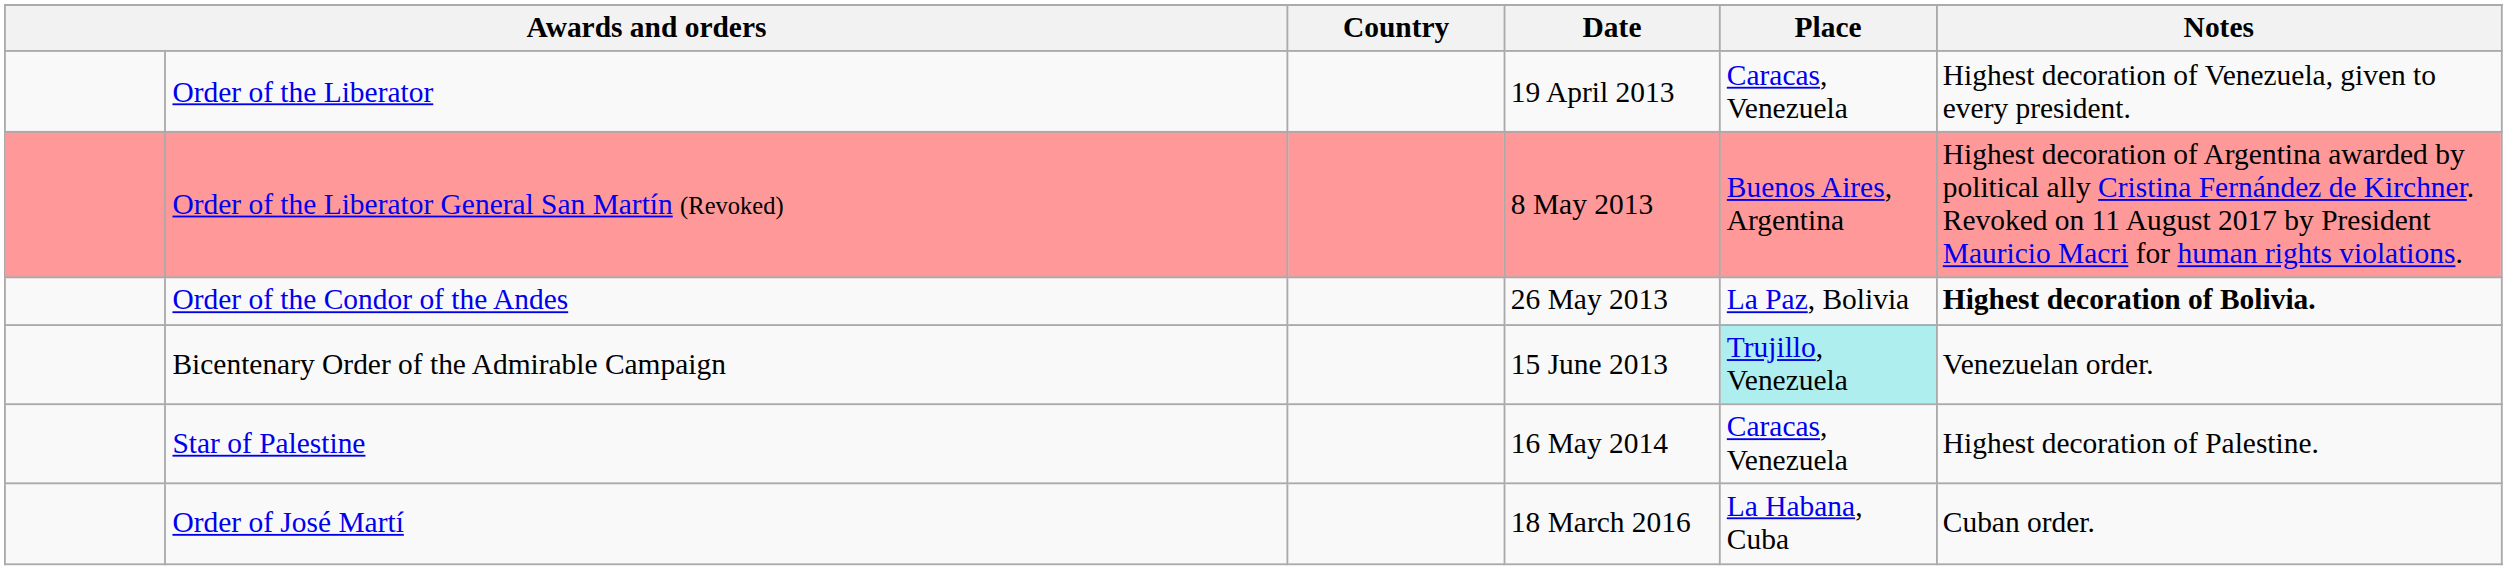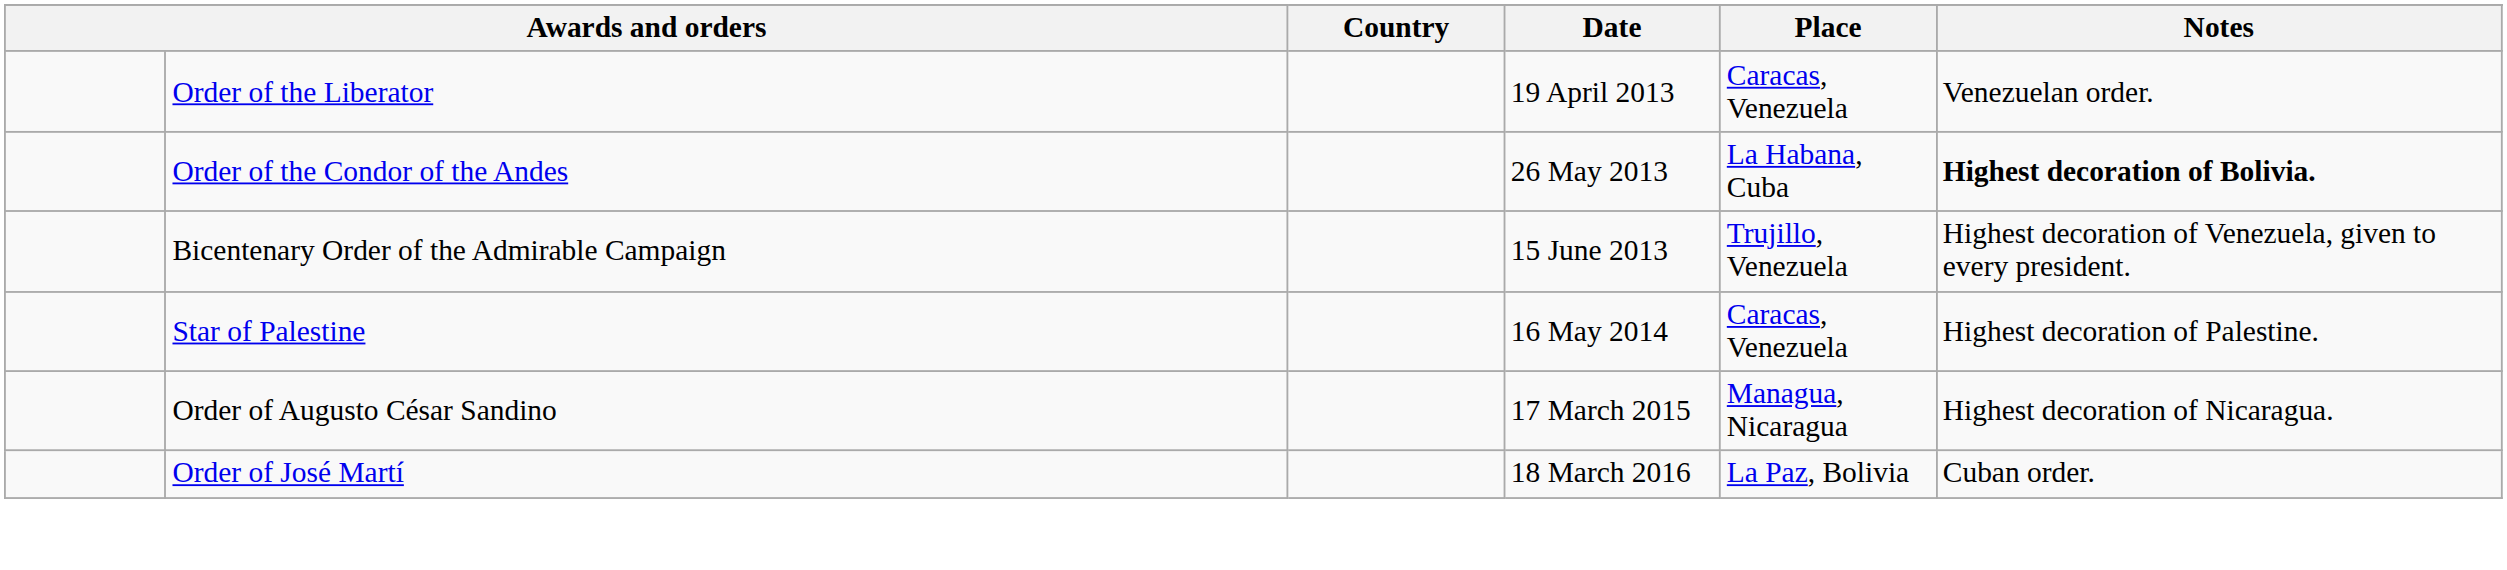(2189, 91) Highest decoration of Venezuela, given to every president. -> (2048, 91) Venezuelan order.
- row: (478, 204)
(1818, 300) La Paz, Bolivia -> (1795, 170) La Habana, Cuba
(1787, 363) paleturquoise background -> (1787, 250) no background
(2048, 363) Venezuelan order. -> (2189, 250) Highest decoration of Venezuela, given to every president.
+ row: (365, 410)
(1795, 523) La Habana, Cuba -> (1818, 473) La Paz, Bolivia
